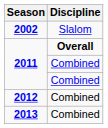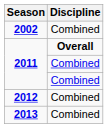(75, 30) Slalom -> (75, 30) Combined
